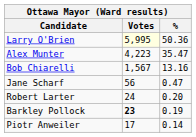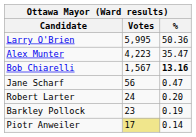(138, 40) lightyellow background -> (138, 40) no background
(175, 68) normal -> (175, 68) bold
(130, 111) bold -> (130, 111) normal
(130, 125) no background -> (130, 125) khaki background
